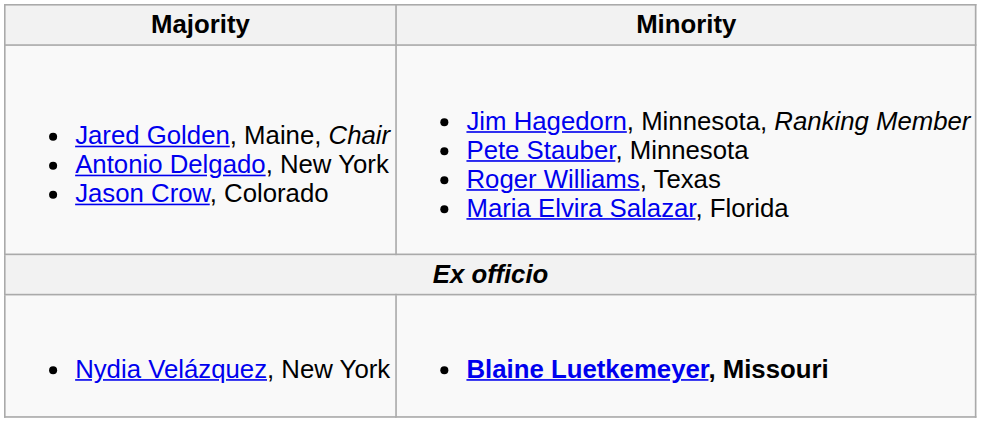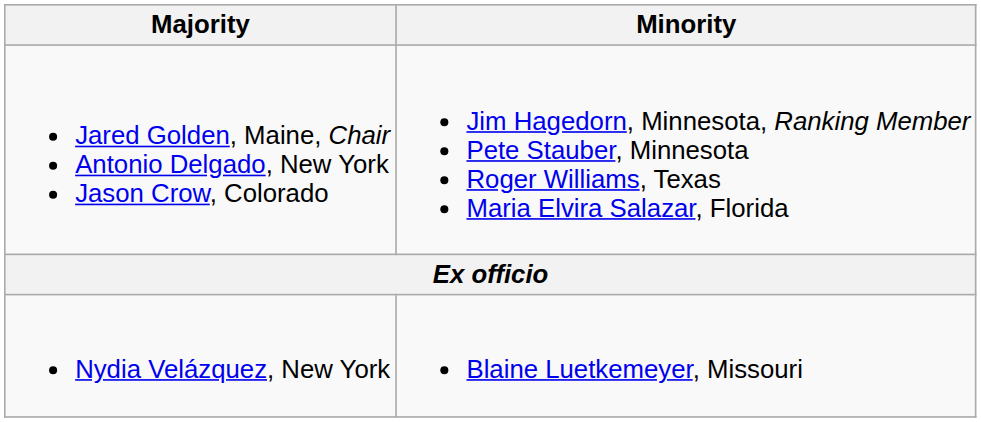(686, 370) bold -> (686, 370) normal
